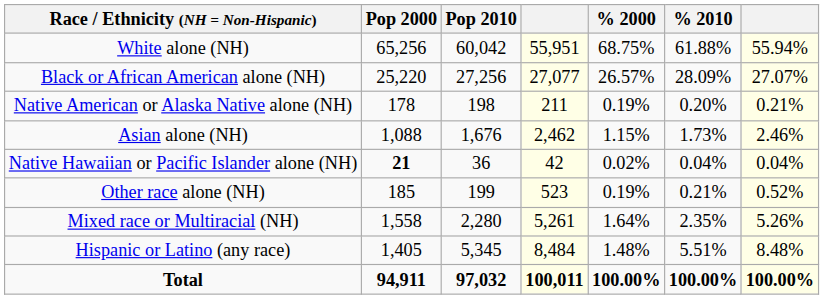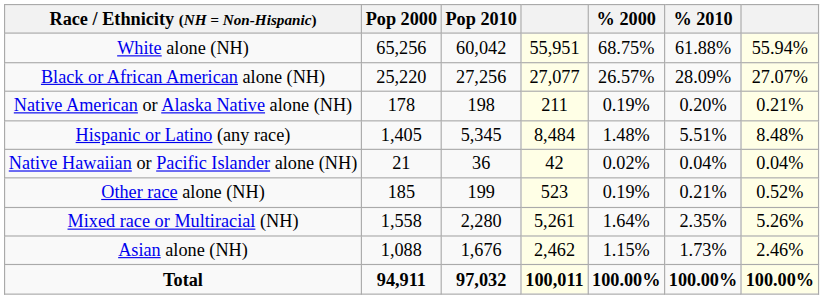rows swapped: (183, 134) <-> (183, 250)
(401, 163) bold -> (401, 163) normal
